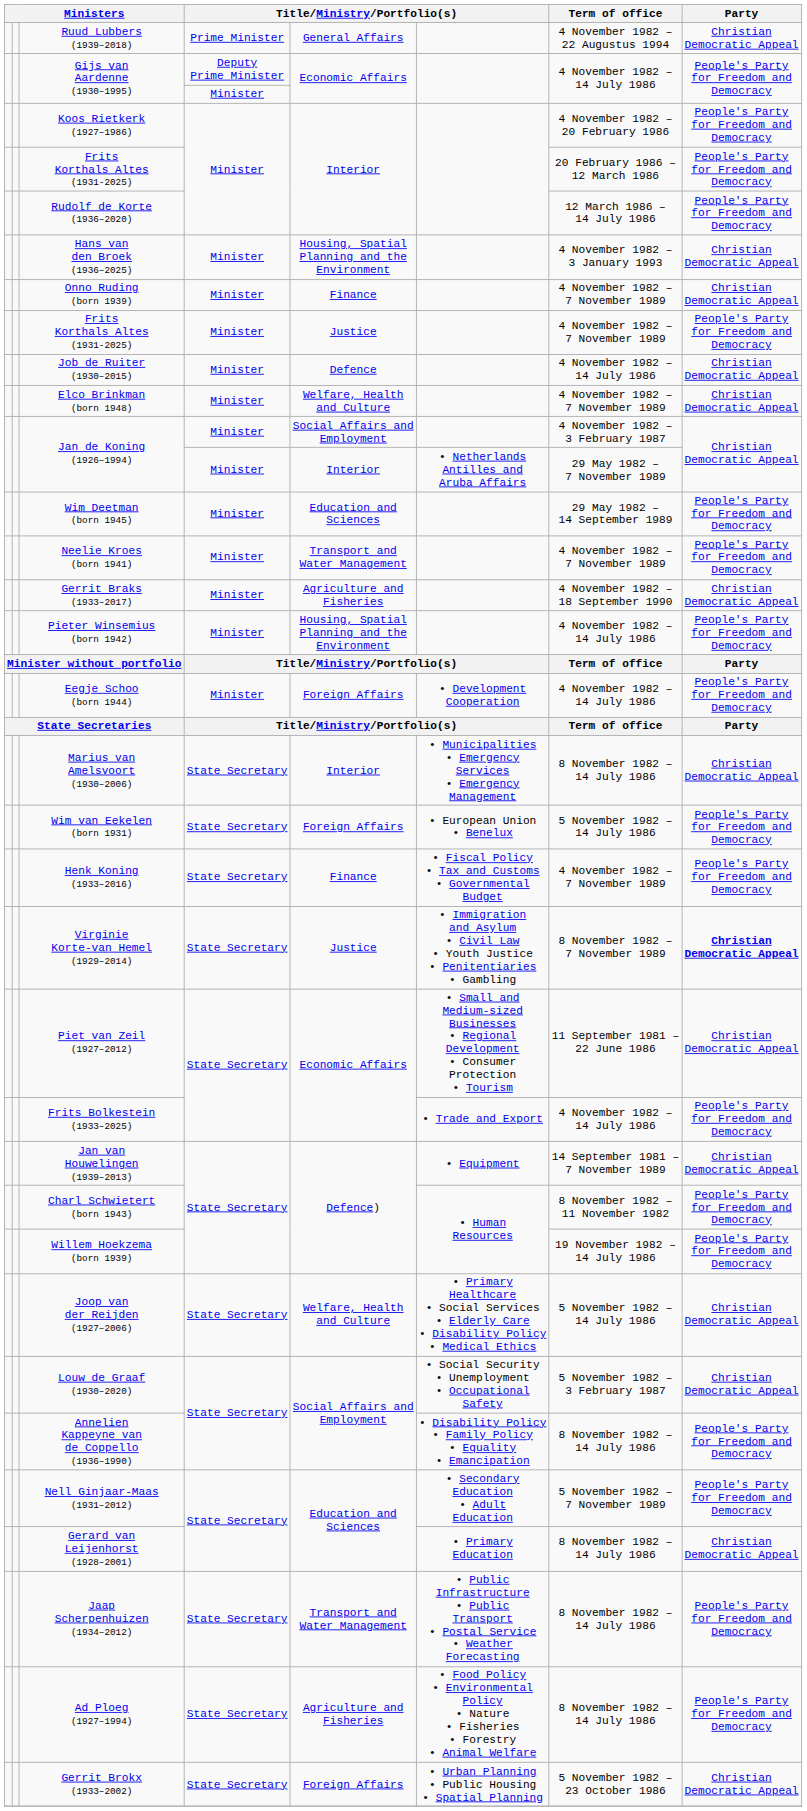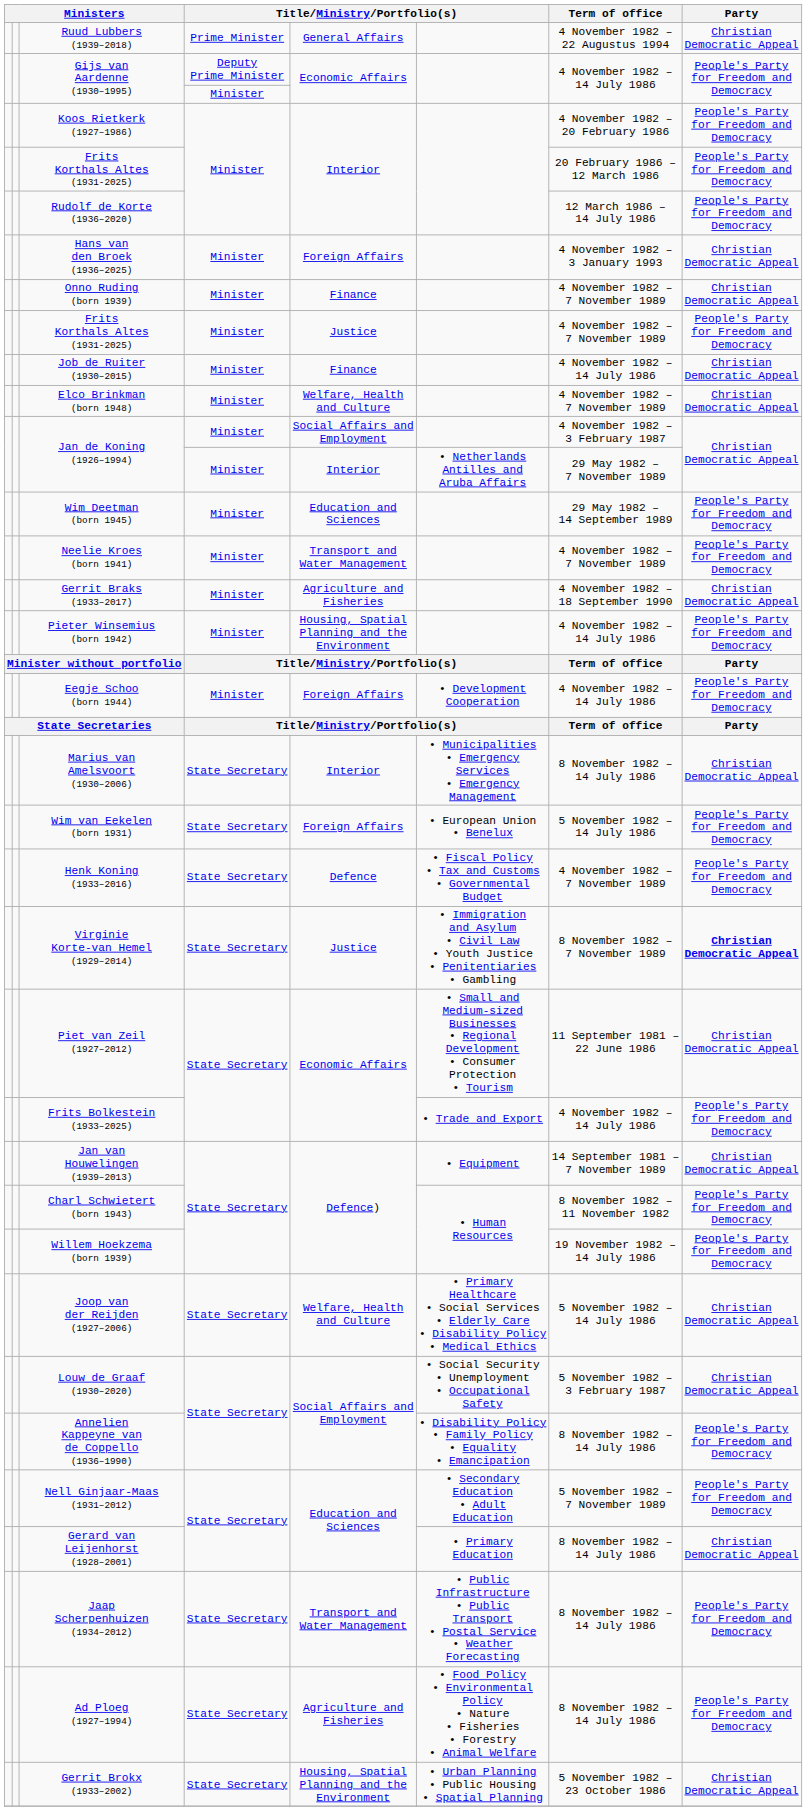(353, 257) Housing, Spatial Planning and the Environment -> (353, 257) Foreign Affairs
(353, 370) Defence -> (353, 370) Finance
(353, 878) Finance -> (353, 878) Defence
(353, 1784) Foreign Affairs -> (353, 1784) Housing, Spatial Planning and the Environment
